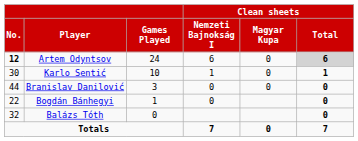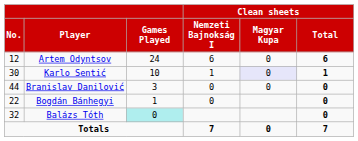(14, 59) bold -> (14, 59) normal
(325, 59) lightgrey background -> (325, 59) no background
(268, 73) no background -> (268, 73) lavender background
(155, 115) no background -> (155, 115) paleturquoise background
